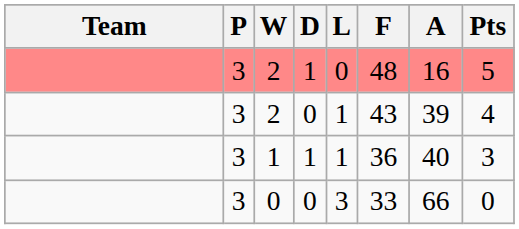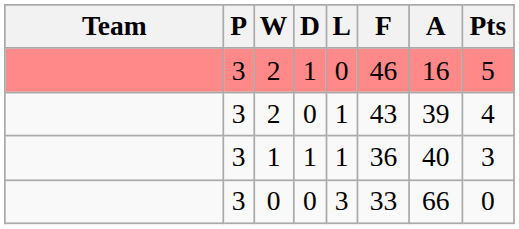(383, 69) 48 -> (383, 69) 46
